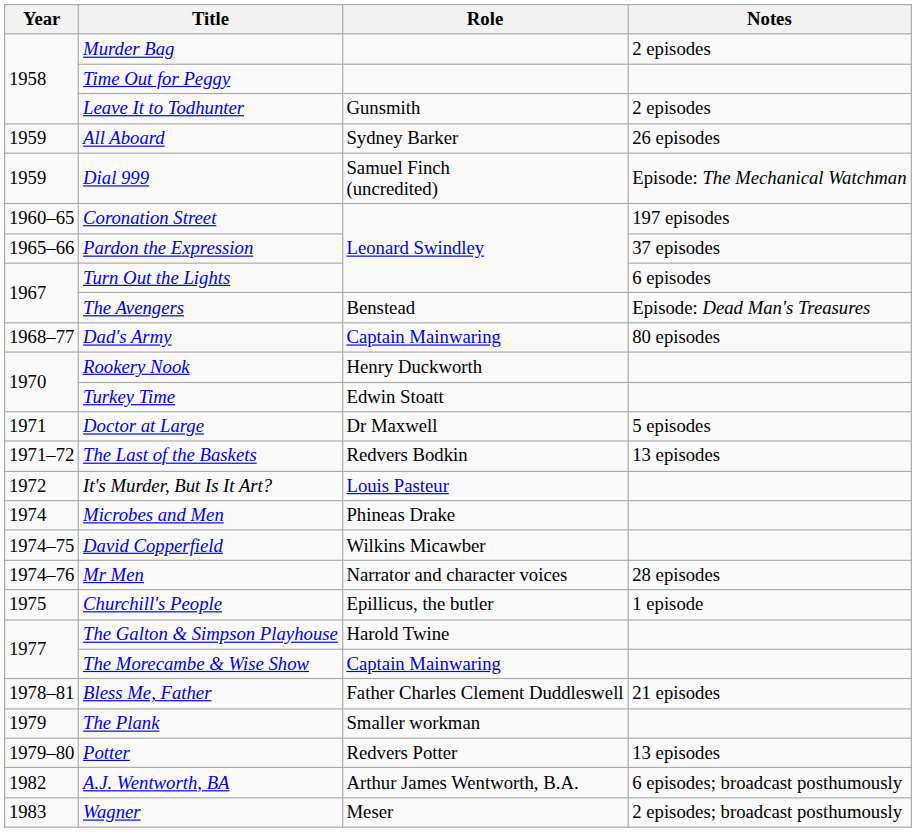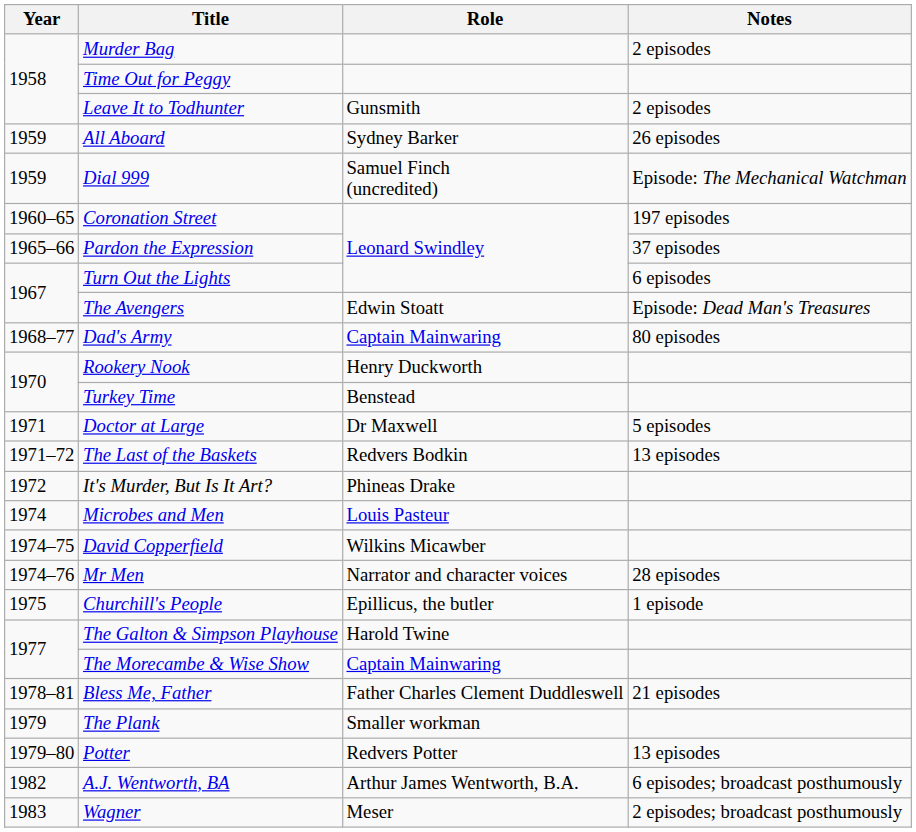(381, 307) Benstead -> (395, 307) Edwin Stoatt
(395, 396) Edwin Stoatt -> (381, 396) Benstead
(398, 485) Louis Pasteur -> (401, 485) Phineas Drake
(401, 515) Phineas Drake -> (398, 515) Louis Pasteur
